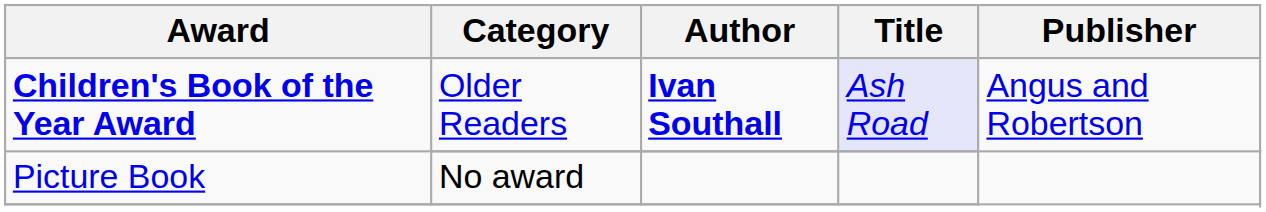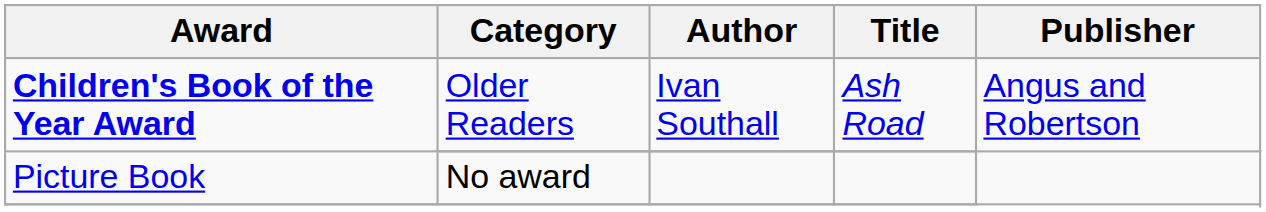(715, 104) bold -> (718, 104) normal
(887, 104) lavender background -> (883, 104) no background
